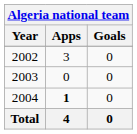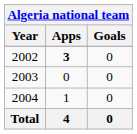(66, 56) normal -> (66, 56) bold
(66, 98) bold -> (66, 98) normal
